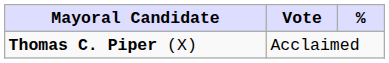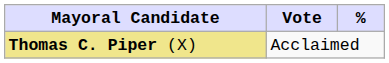(103, 45) no background -> (103, 45) khaki background
